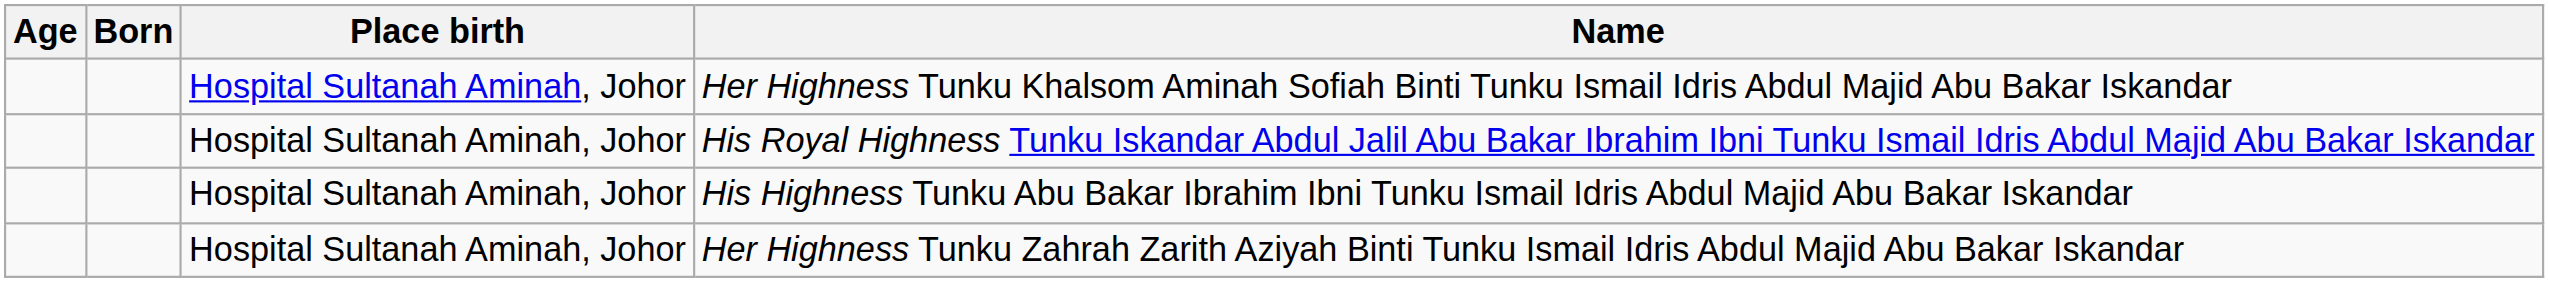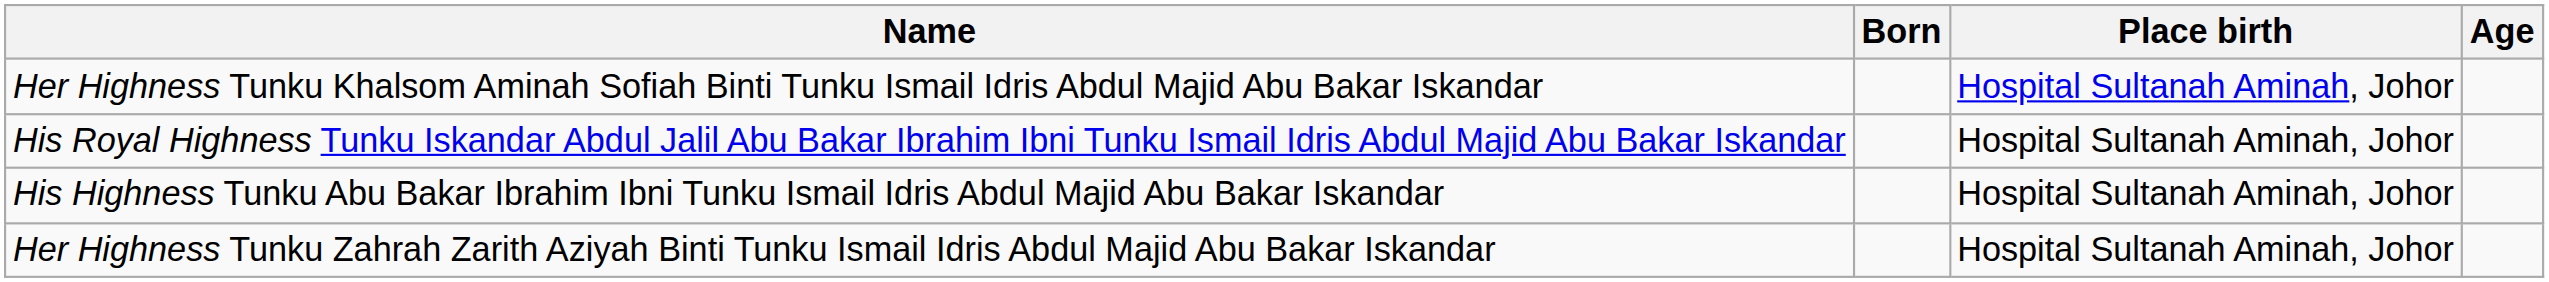columns swapped: (1618, 31) <-> (45, 31)
